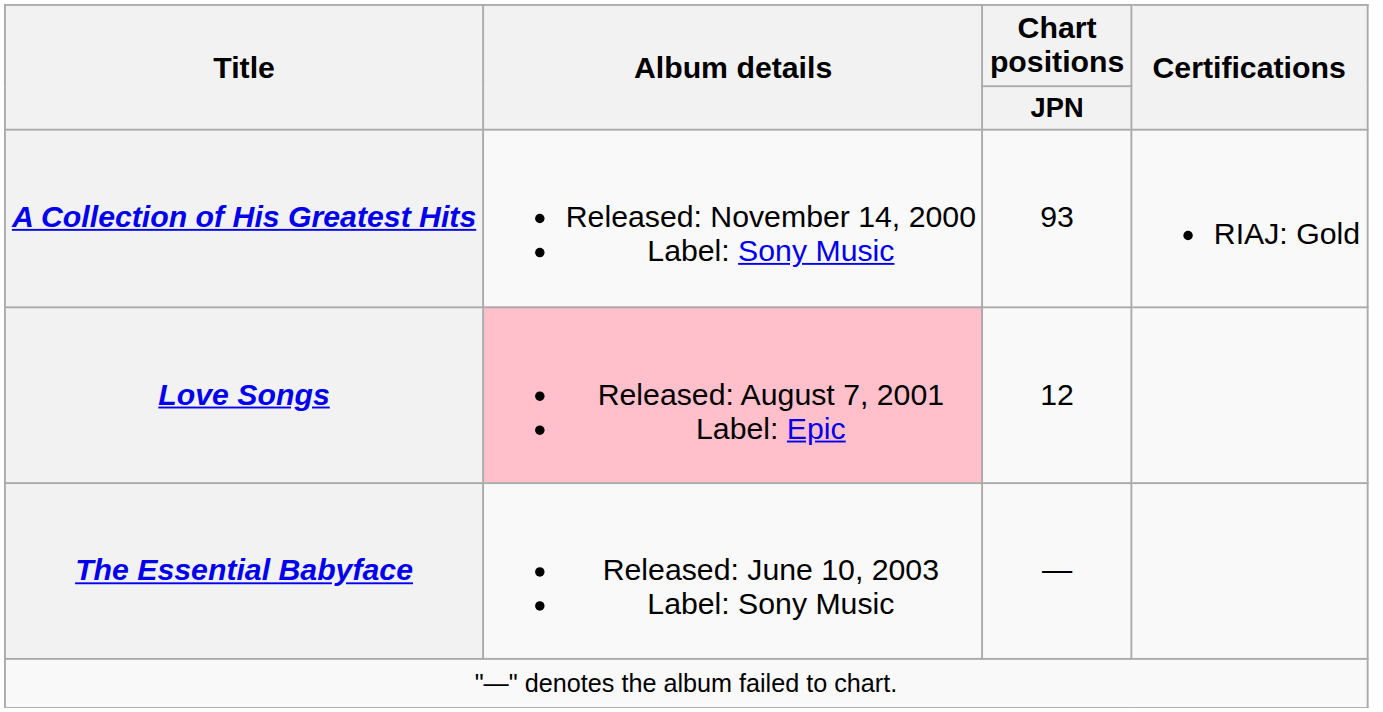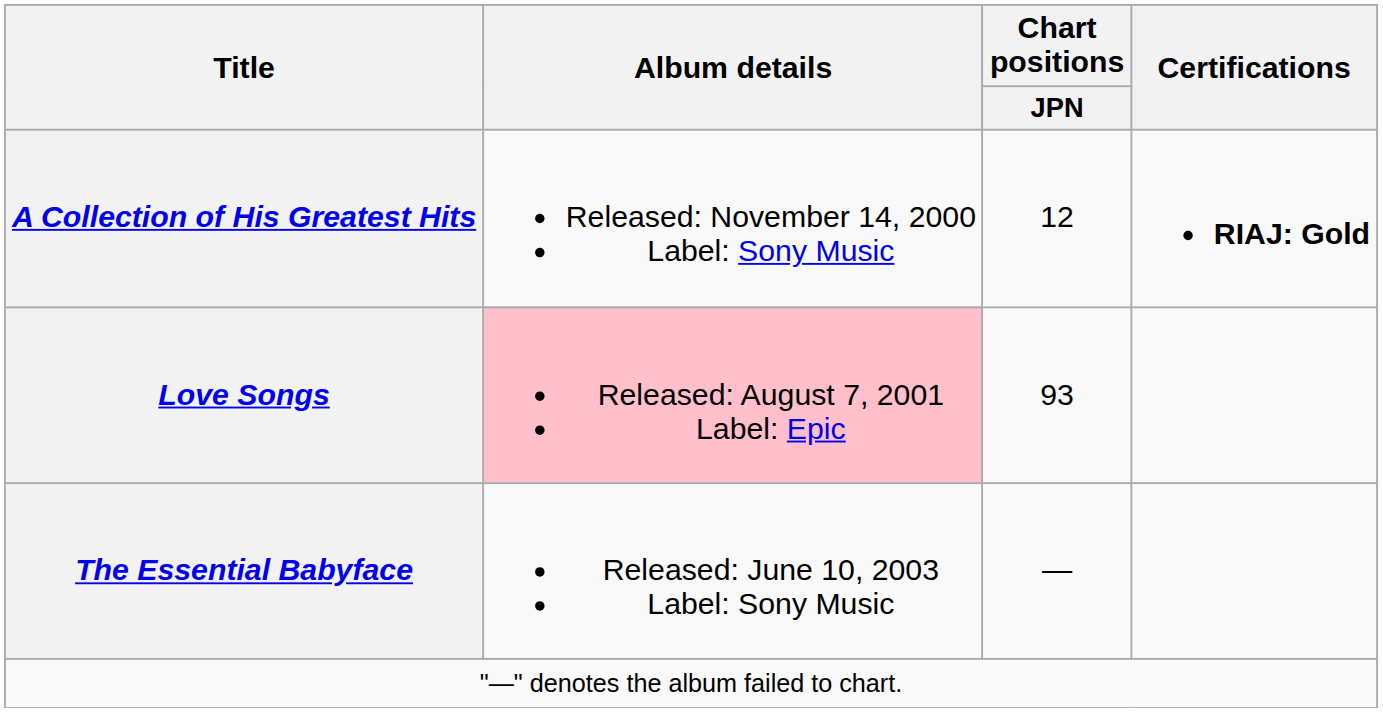(1057, 217) 93 -> (1057, 217) 12
(1249, 235) normal -> (1254, 235) bold
(1057, 394) 12 -> (1057, 394) 93
